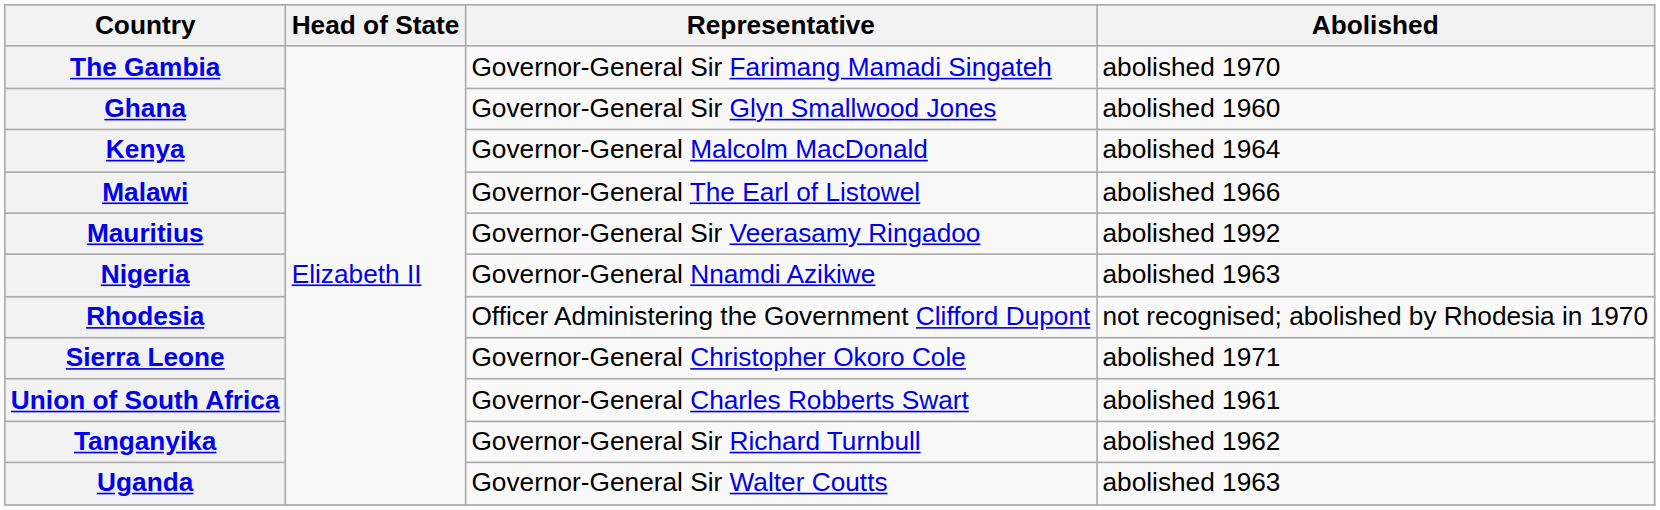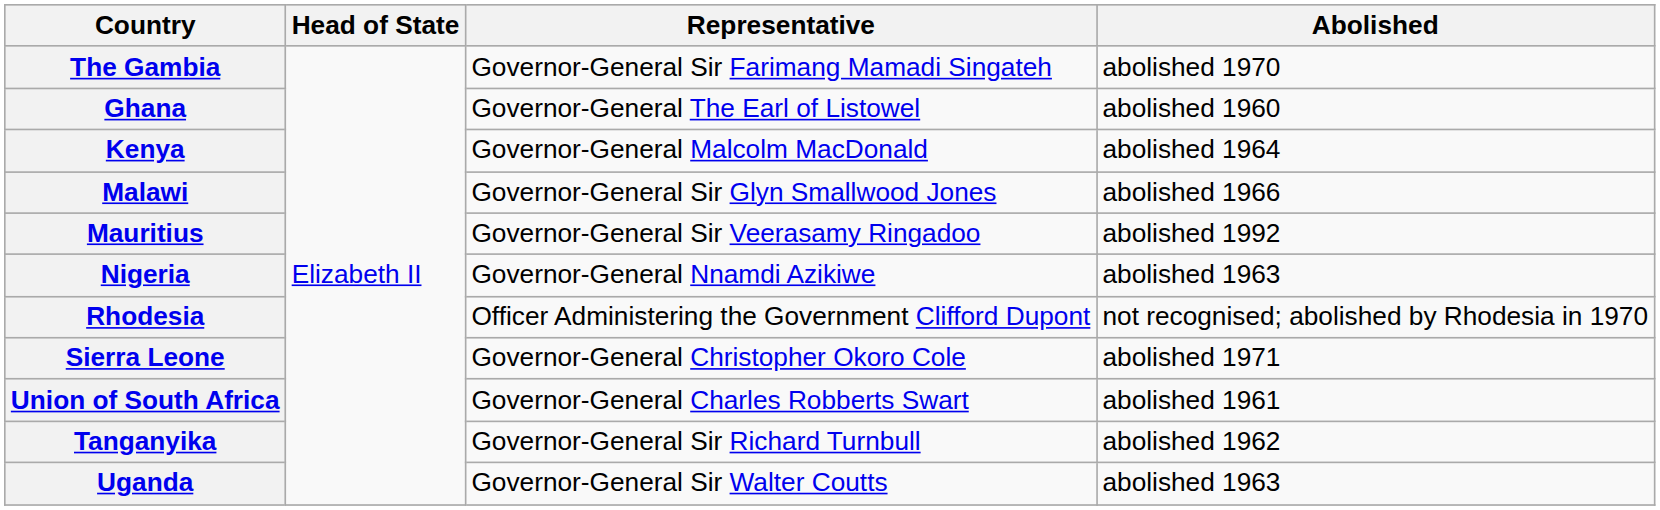(734, 108) Governor-General Sir Glyn Smallwood Jones -> (696, 108) Governor-General The Earl of Listowel
(696, 191) Governor-General The Earl of Listowel -> (734, 191) Governor-General Sir Glyn Smallwood Jones
